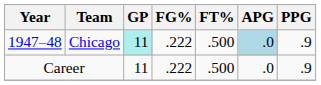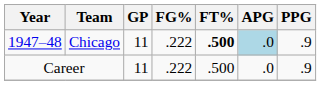(141, 42) paleturquoise background -> (141, 42) no background
(221, 42) normal -> (221, 42) bold
